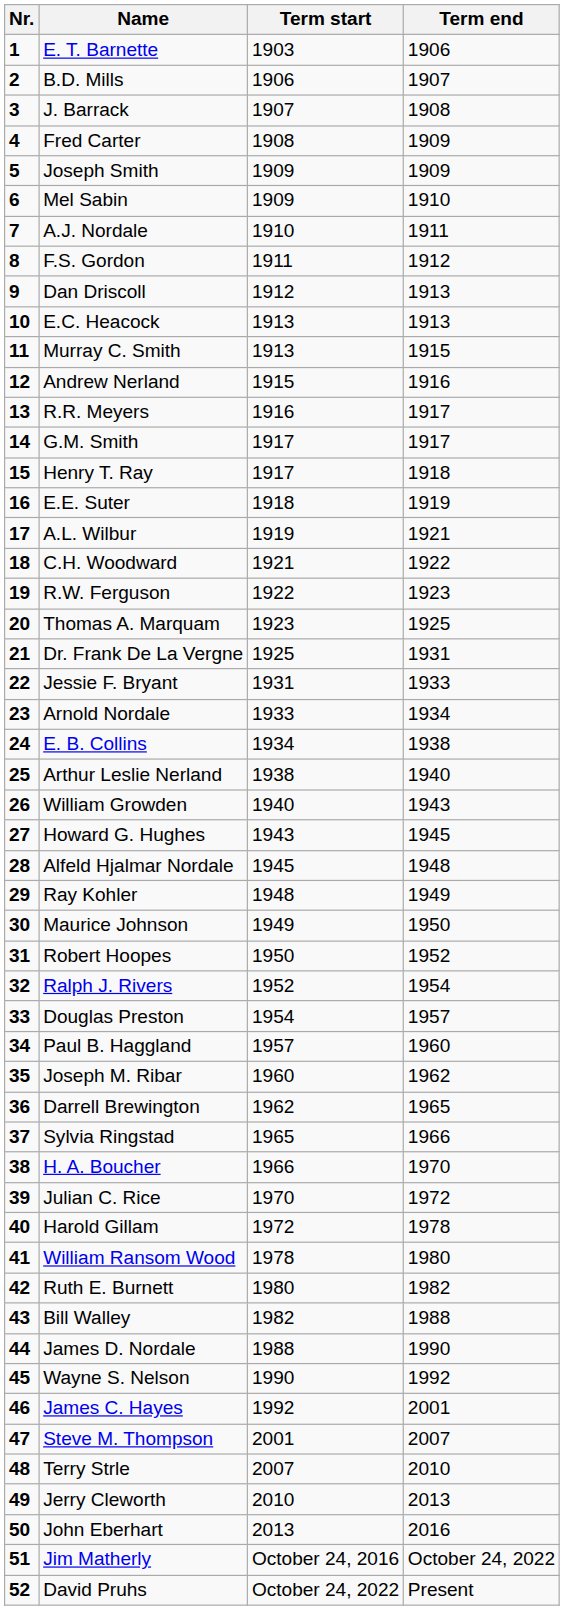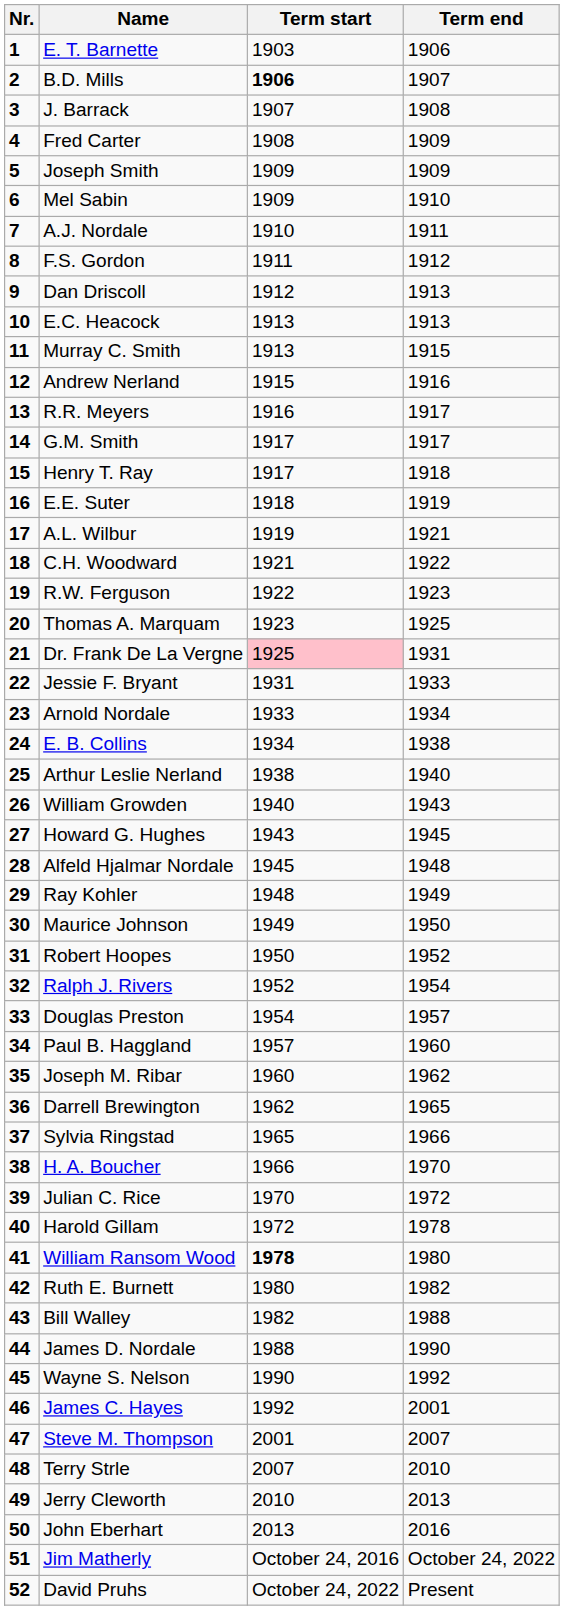(273, 79) normal -> (273, 79) bold
(273, 653) no background -> (273, 653) pink background
(273, 1257) normal -> (273, 1257) bold
